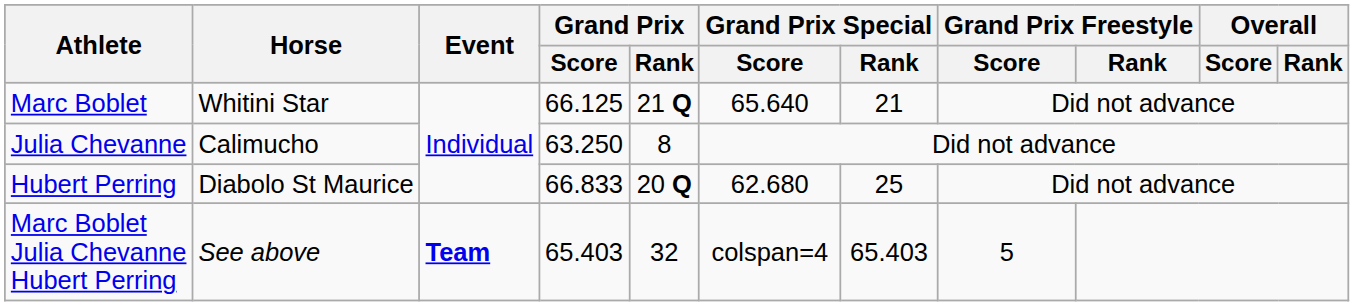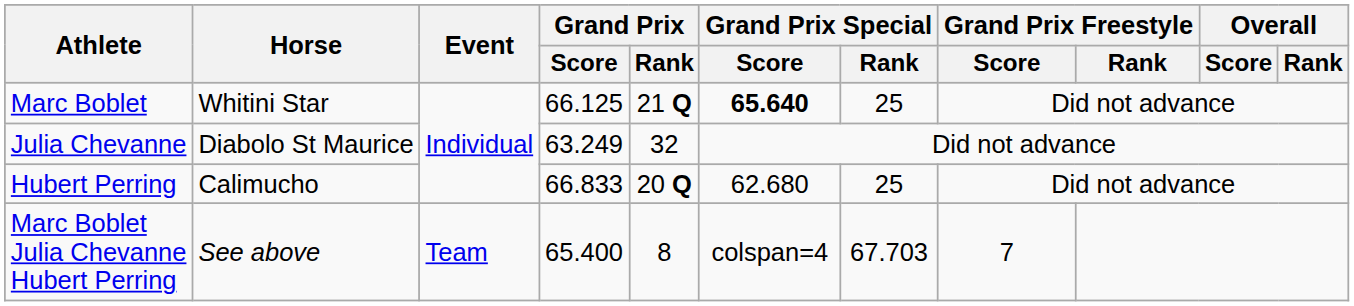(770, 104) normal -> (770, 104) bold
(889, 104) 21 -> (889, 104) 25
(259, 144) Calimucho -> (306, 144) Diabolo St Maurice
(584, 144) 63.250 -> (584, 144) 63.249
(664, 144) 8 -> (664, 144) 32
(306, 184) Diabolo St Maurice -> (259, 184) Calimucho
(458, 253) bold -> (457, 253) normal
(584, 253) 65.403 -> (584, 253) 65.400
(664, 253) 32 -> (664, 253) 8
(889, 253) 65.403 -> (889, 253) 67.703
(1007, 253) 5 -> (1007, 253) 7
